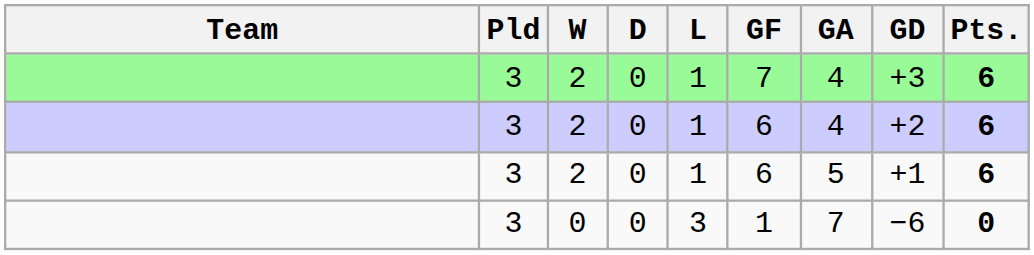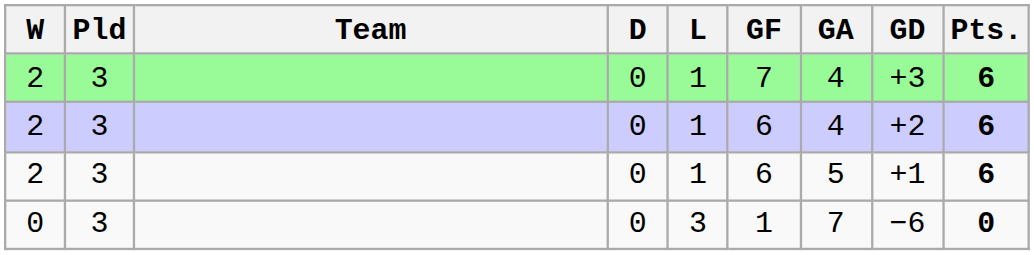columns swapped: (242, 30) <-> (578, 30)
